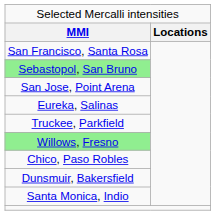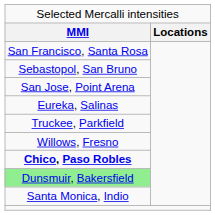(78, 69) lightgreen background -> (78, 69) no background
(78, 141) lightgreen background -> (78, 141) no background
(78, 160) normal -> (78, 160) bold
(78, 178) no background -> (78, 178) lightgreen background
